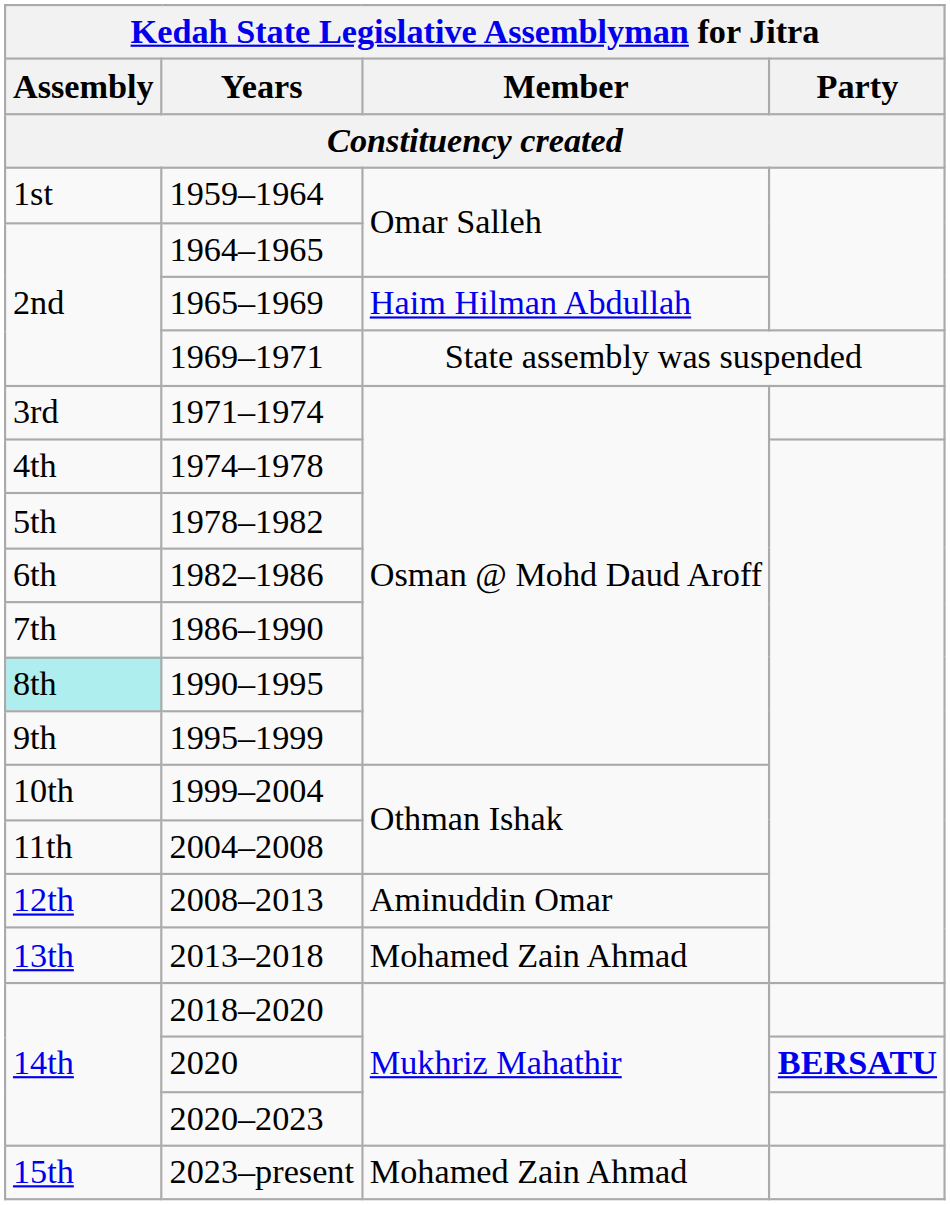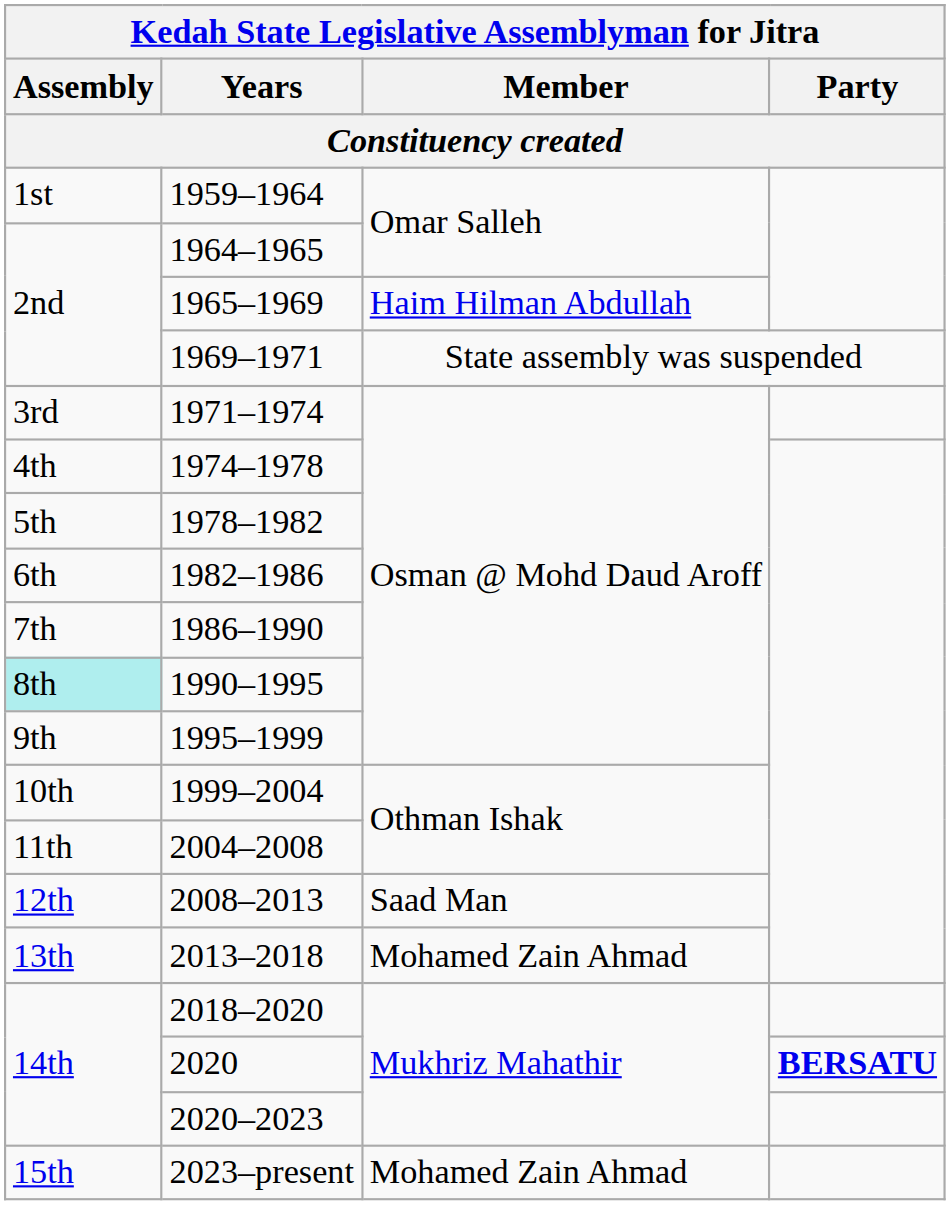(491, 900) Aminuddin Omar -> (439, 900) Saad Man
